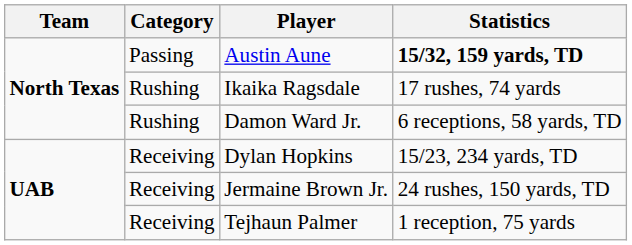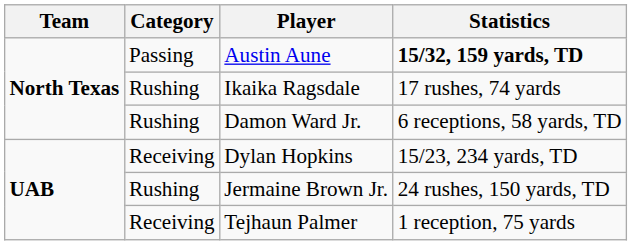(172, 188) Receiving -> (164, 188) Rushing
